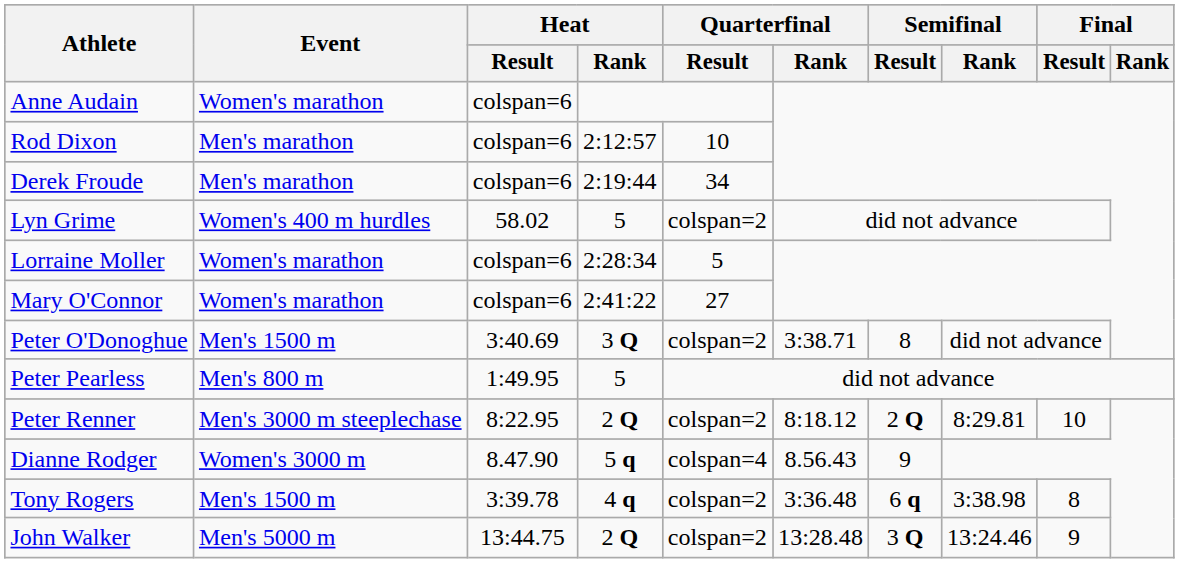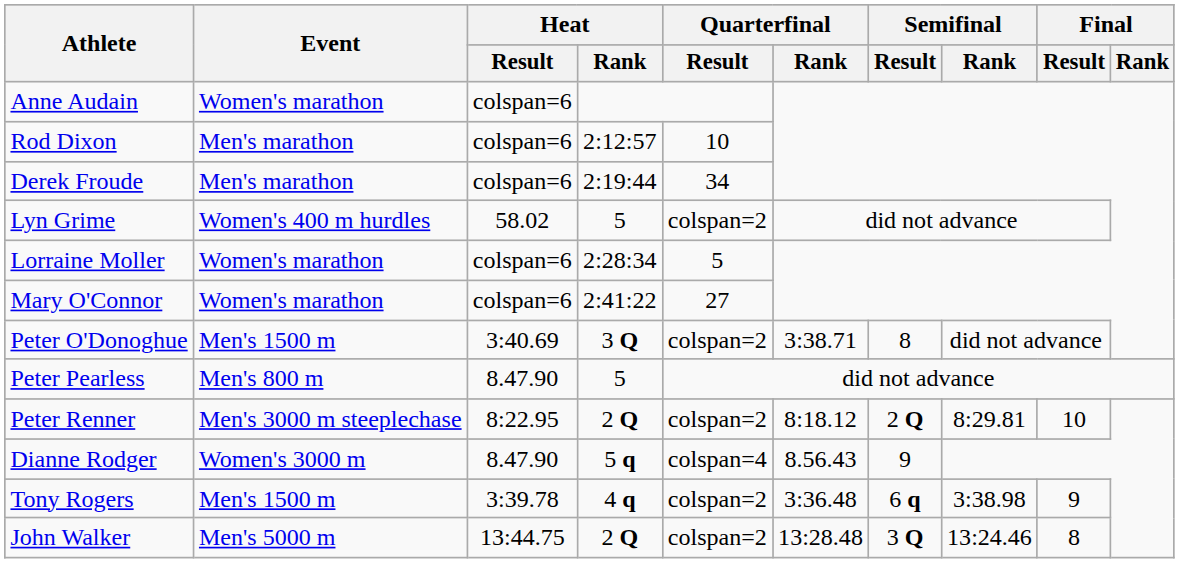(522, 379) 1:49.95 -> (522, 379) 8.47.90
(1074, 498) 8 -> (1074, 498) 9
(1074, 538) 9 -> (1074, 538) 8
